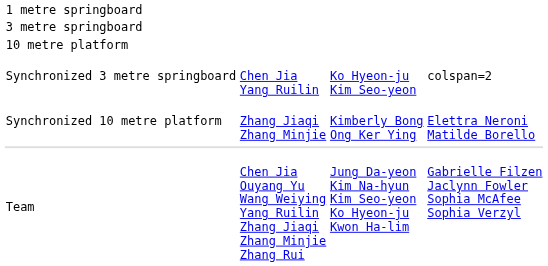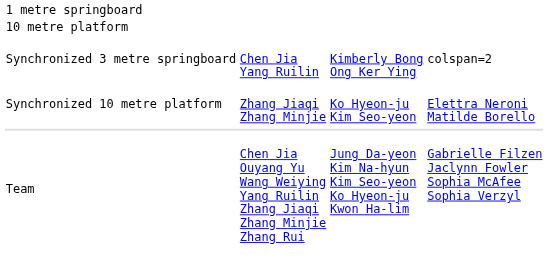- row: (74, 27)
(373, 83) Ko Hyeon-ju Kim Seo-yeon -> (377, 65) Kimberly Bong Ong Ker Ying
(377, 128) Kimberly Bong Ong Ker Ying -> (373, 110) Ko Hyeon-ju Kim Seo-yeon
